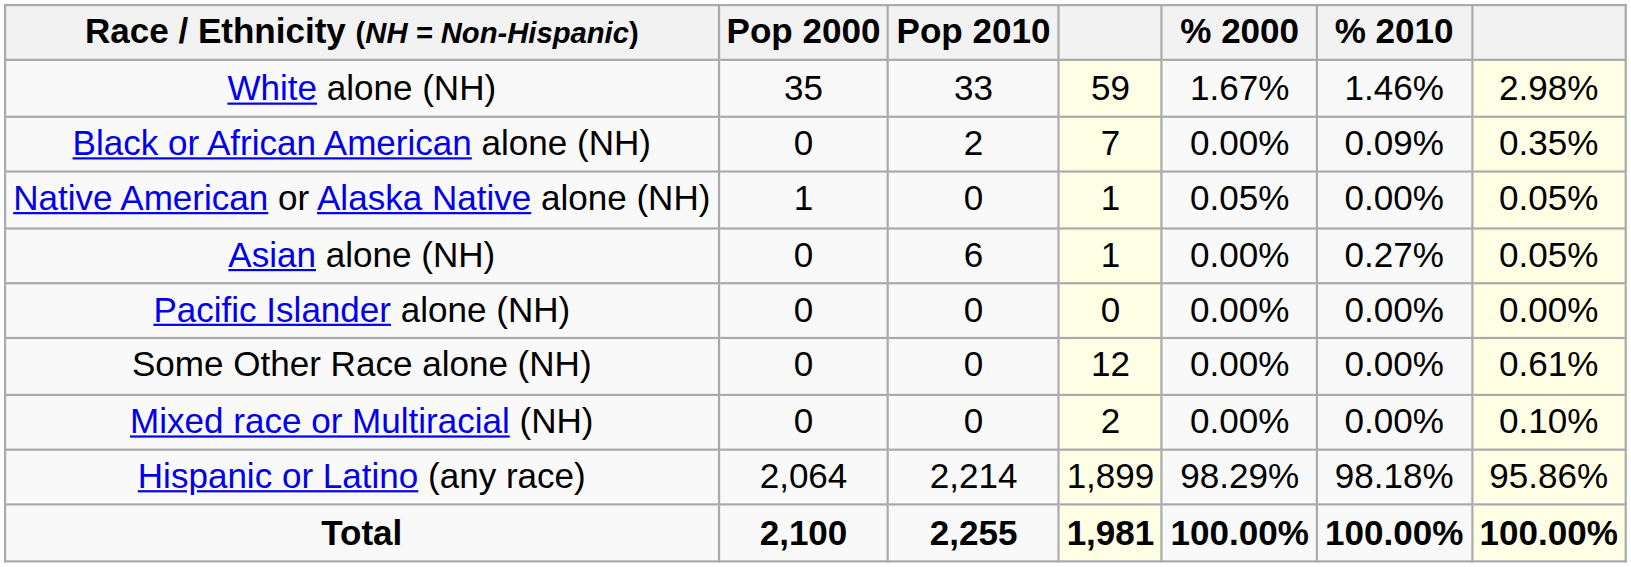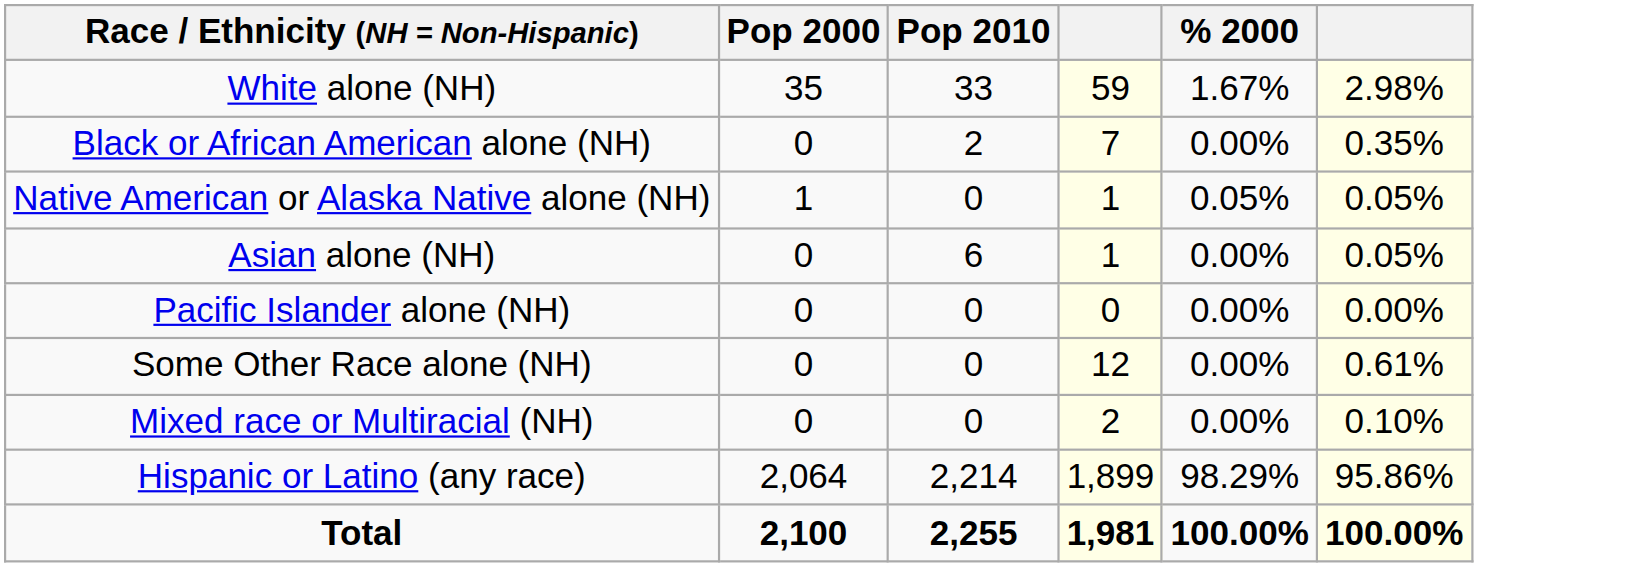- column: (1394, 32)
